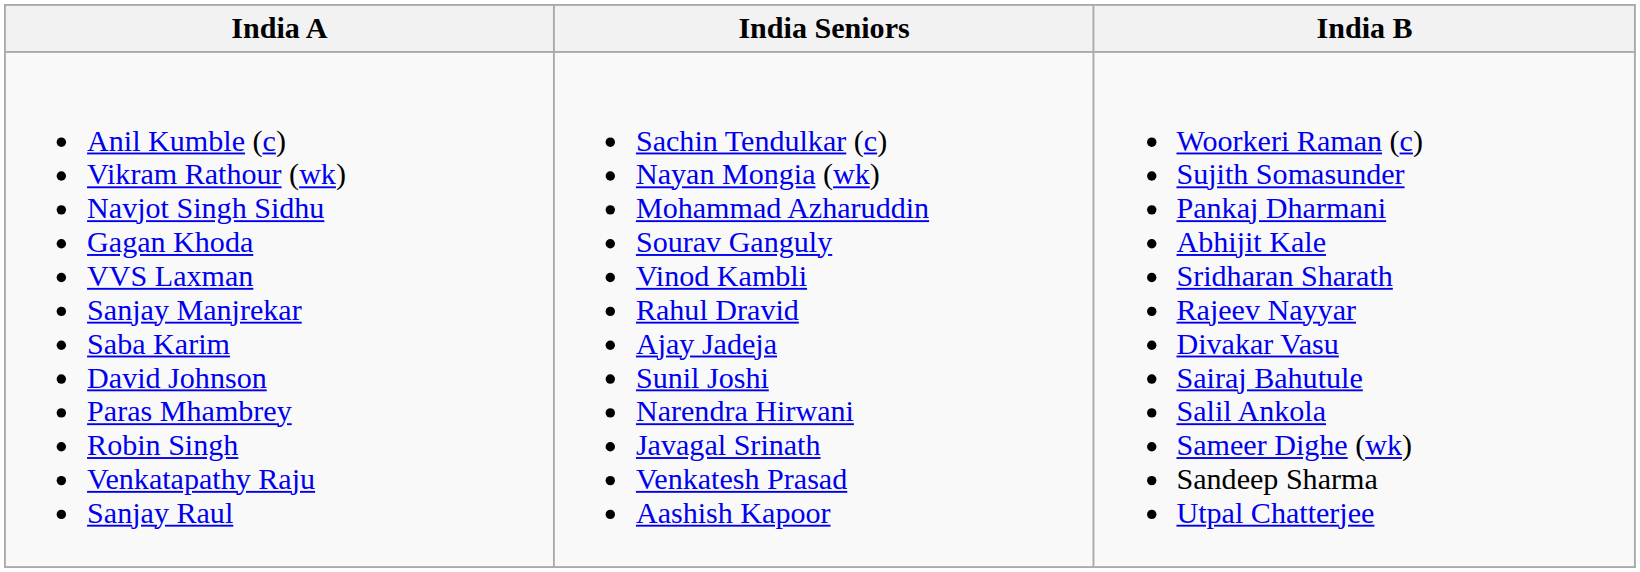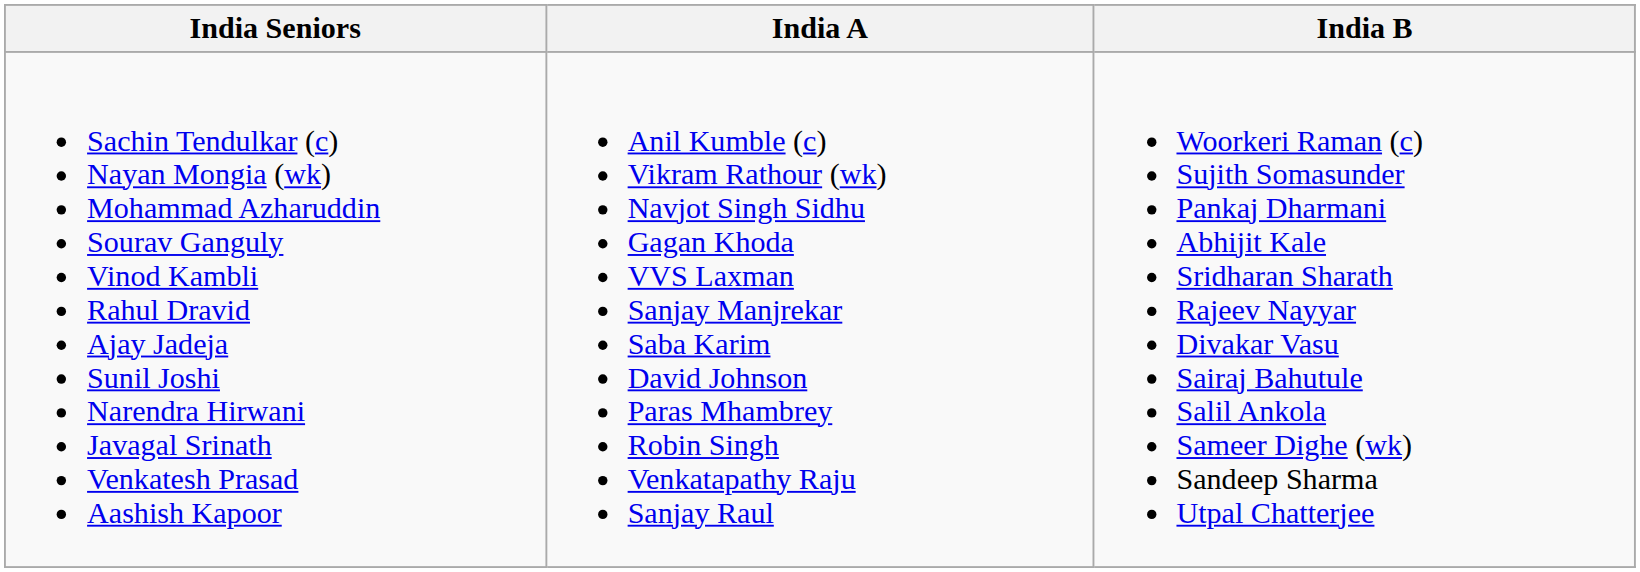columns swapped: (824, 28) <-> (279, 28)
